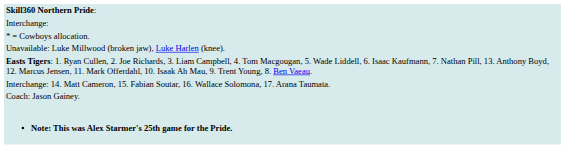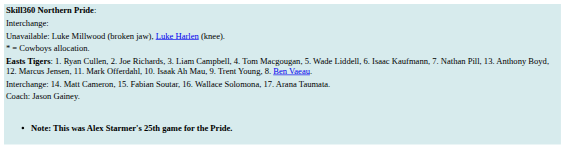(48, 36) * = Cowboys allocation. -> (115, 36) Unavailable: Luke Millwood (broken jaw), Luke Harlen (knee).
(115, 48) Unavailable: Luke Millwood (broken jaw), Luke Harlen (knee). -> (48, 48) * = Cowboys allocation.
